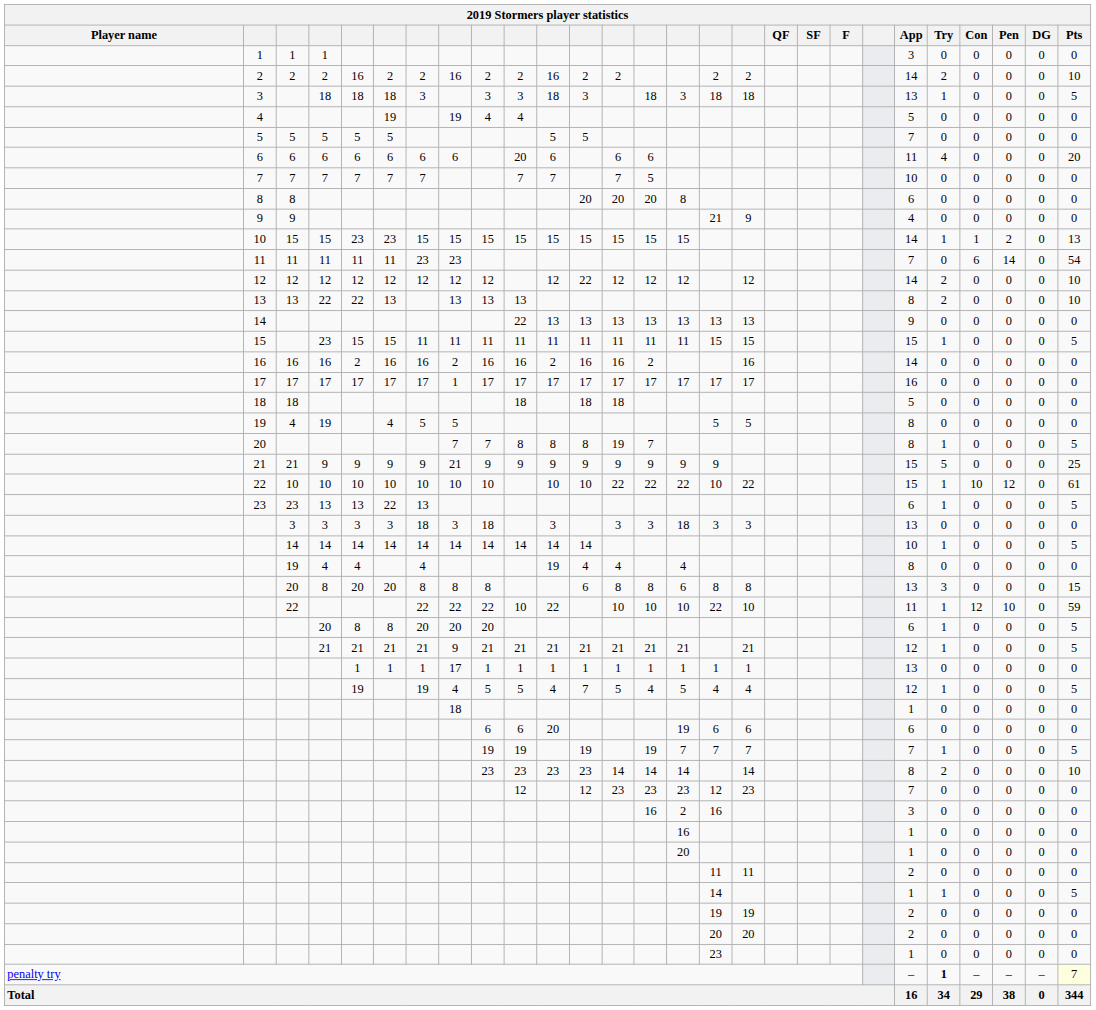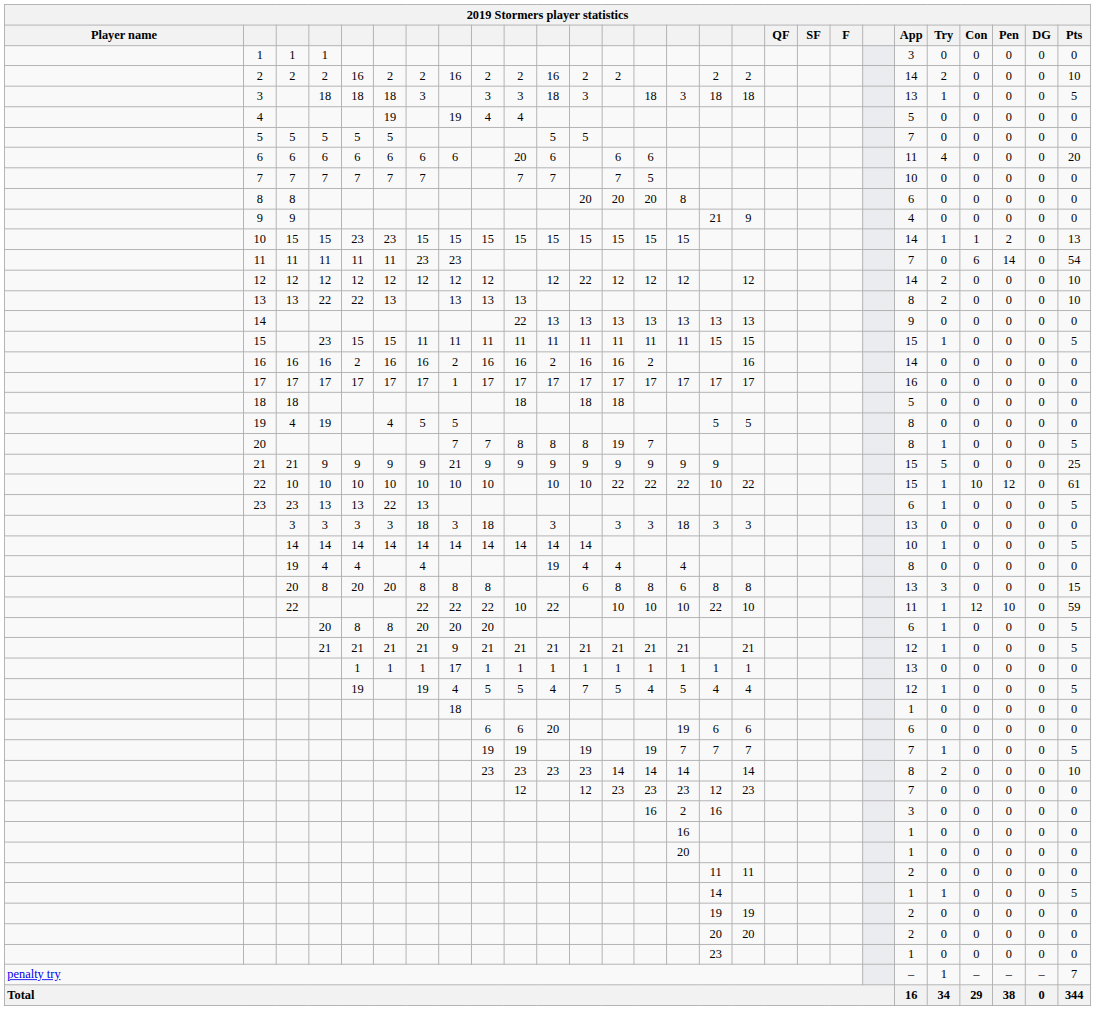(944, 975) bold -> (944, 975) normal
(1074, 975) lightyellow background -> (1074, 975) no background
